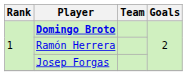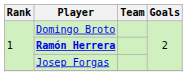(76, 29) bold -> (76, 29) normal
(76, 46) normal -> (76, 46) bold
